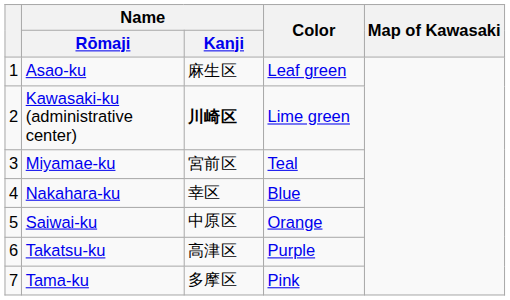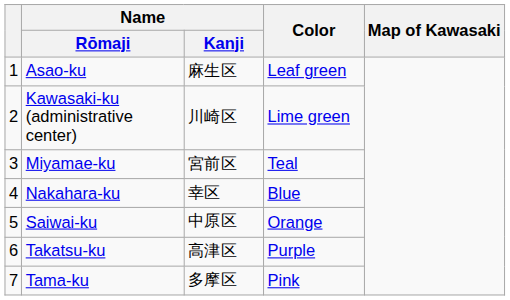(213, 117) bold -> (213, 117) normal
